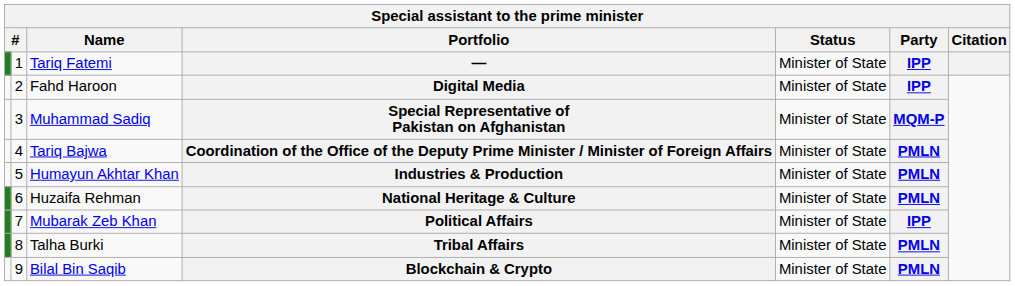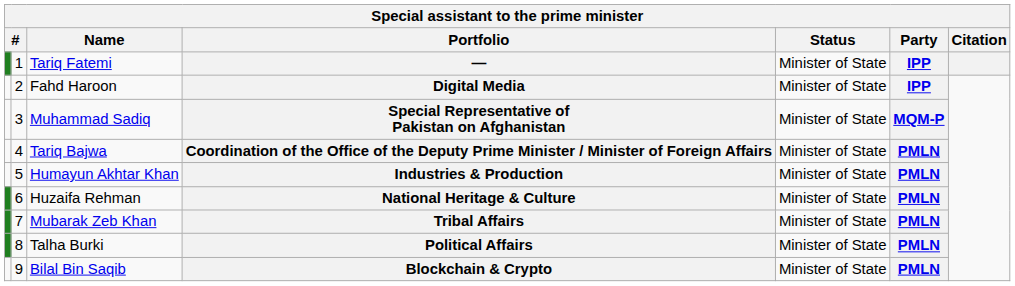(479, 221) Political Affairs -> (479, 221) Tribal Affairs
(919, 221) IPP -> (919, 221) PMLN
(479, 245) Tribal Affairs -> (479, 245) Political Affairs
